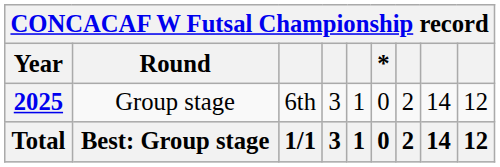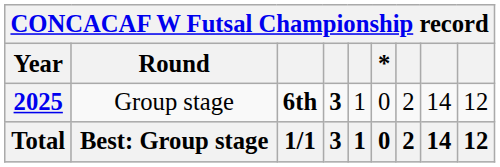(300, 102) normal -> (300, 102) bold
(335, 102) normal -> (335, 102) bold
